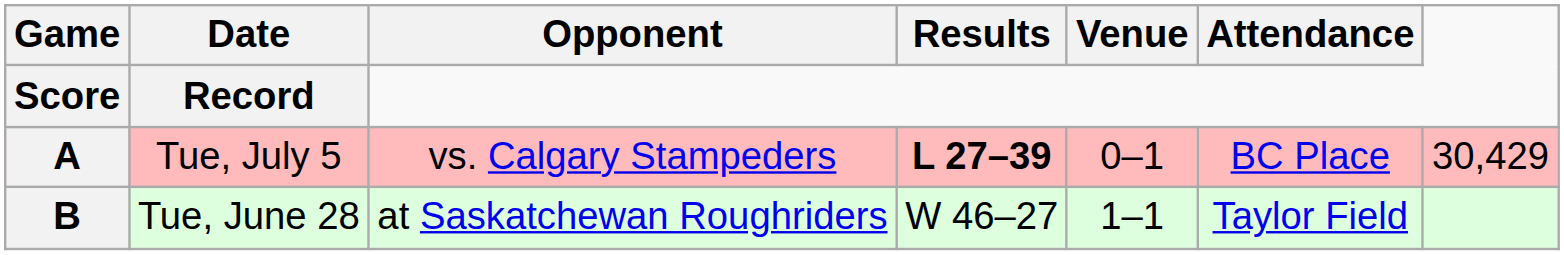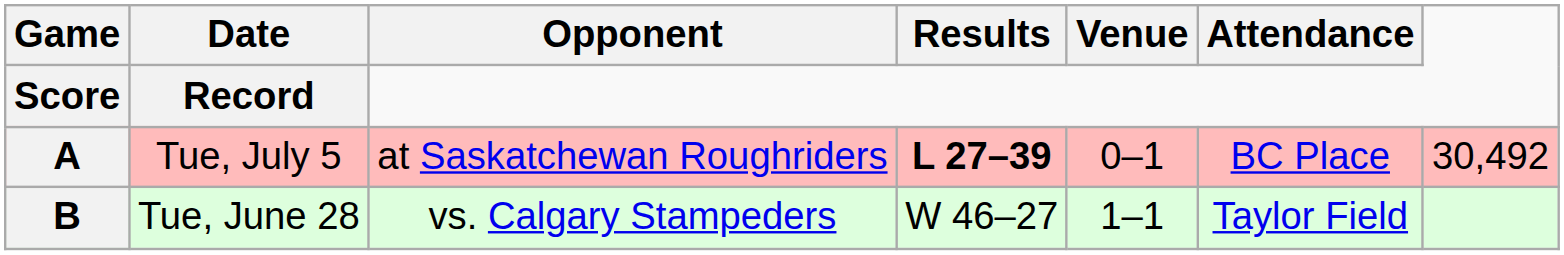(632, 156) vs. Calgary Stampeders -> (632, 156) at Saskatchewan Roughriders
(1491, 156) 30,429 -> (1491, 156) 30,492
(632, 216) at Saskatchewan Roughriders -> (632, 216) vs. Calgary Stampeders
